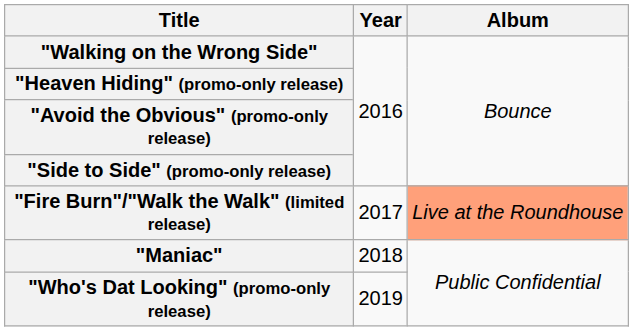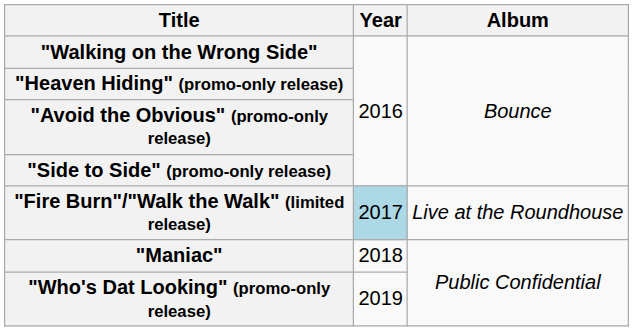(381, 212) no background -> (381, 212) lightblue background
(518, 212) lightsalmon background -> (518, 212) no background
